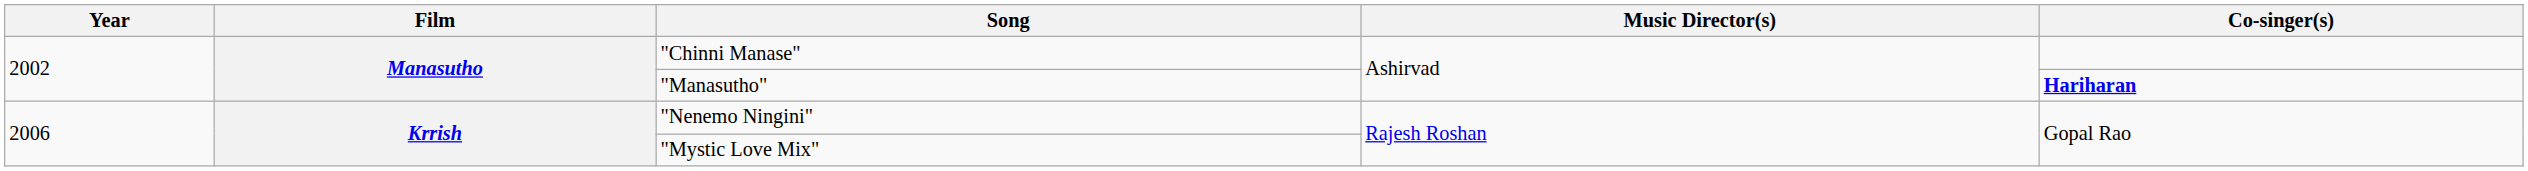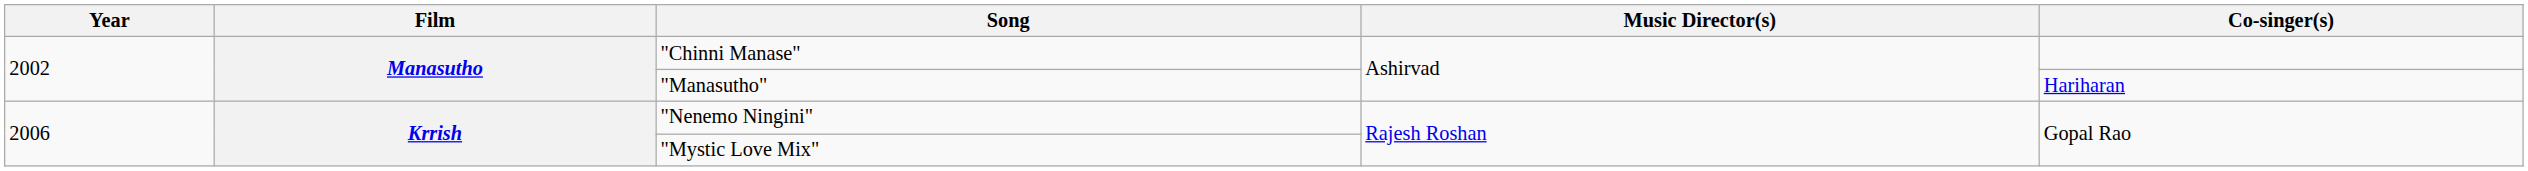(2090, 85) bold -> (2084, 85) normal
